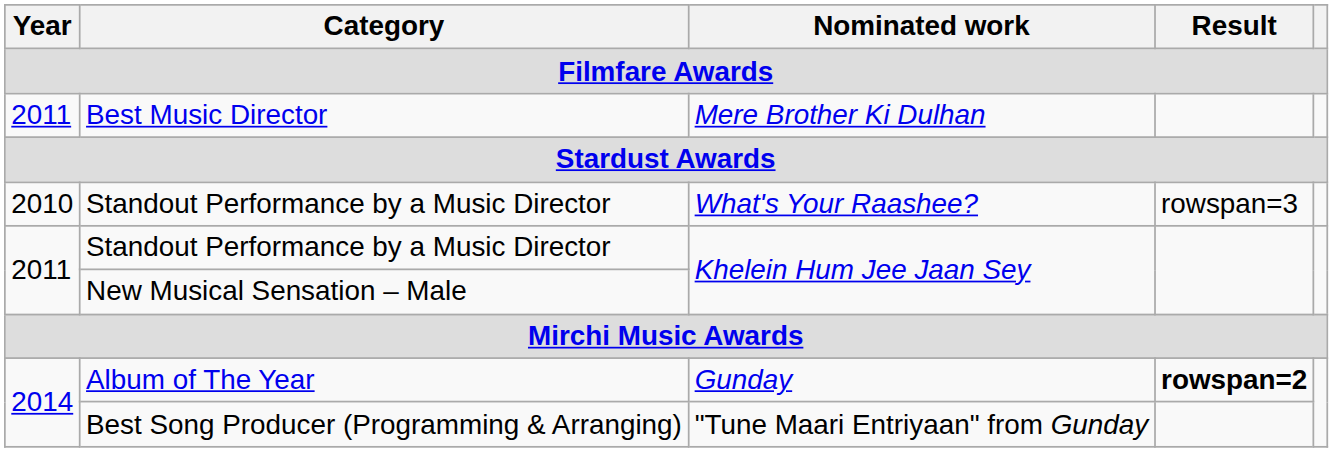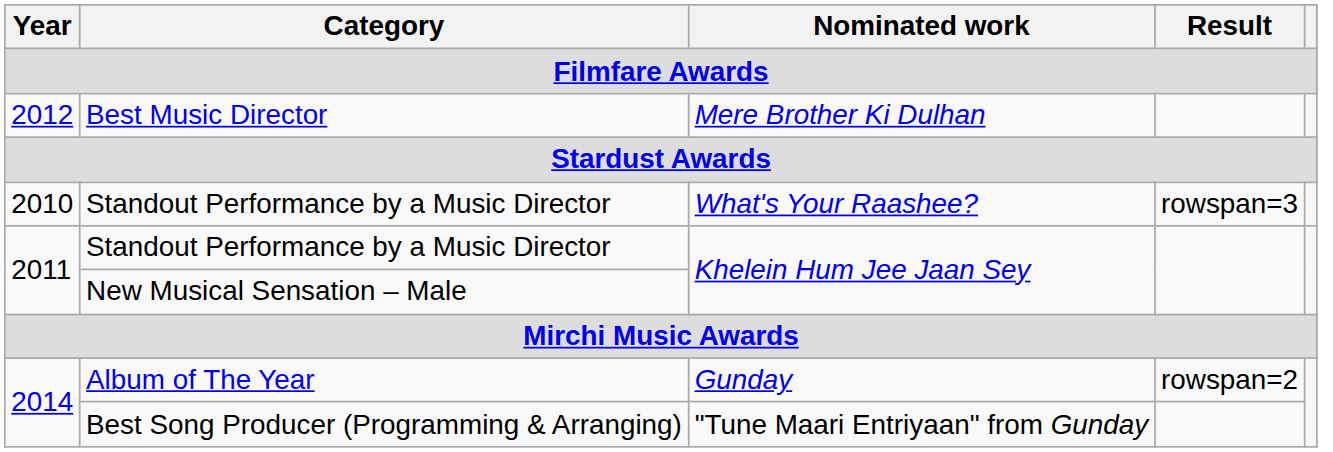(41, 114) 2011 -> (42, 114) 2012
(1234, 379) bold -> (1230, 379) normal
